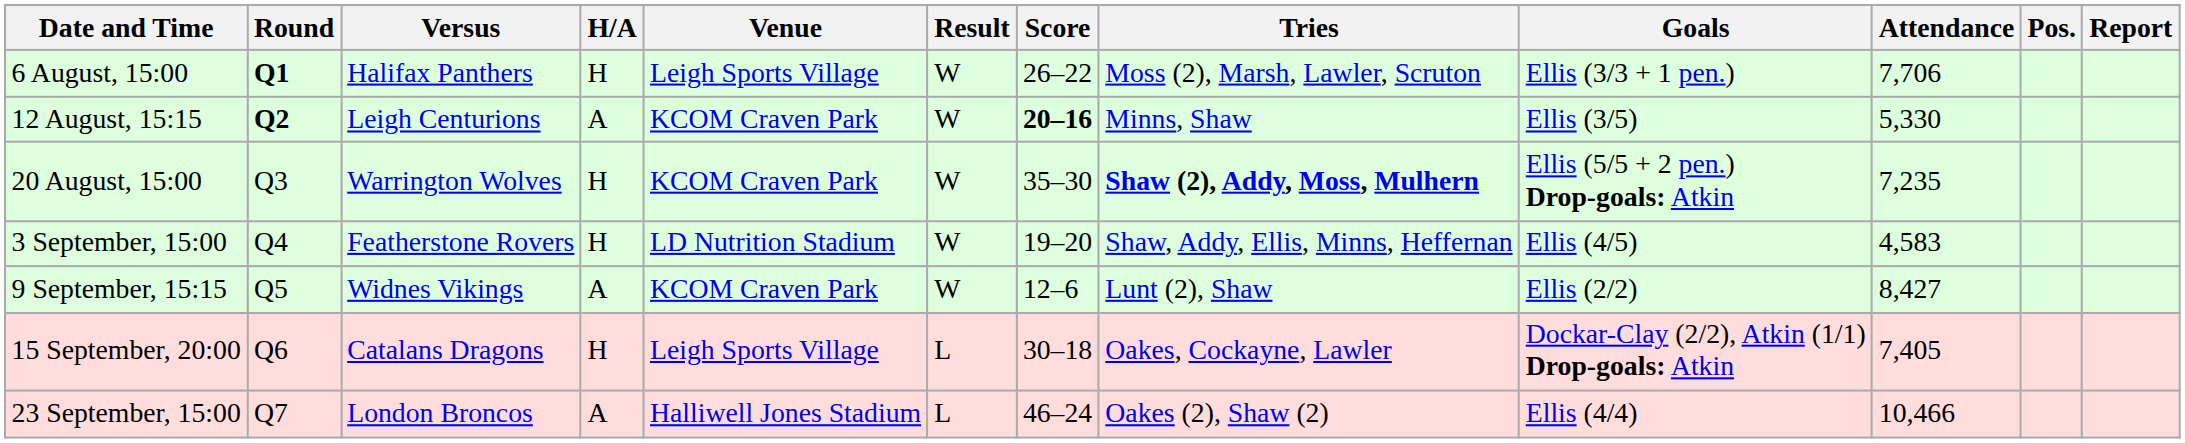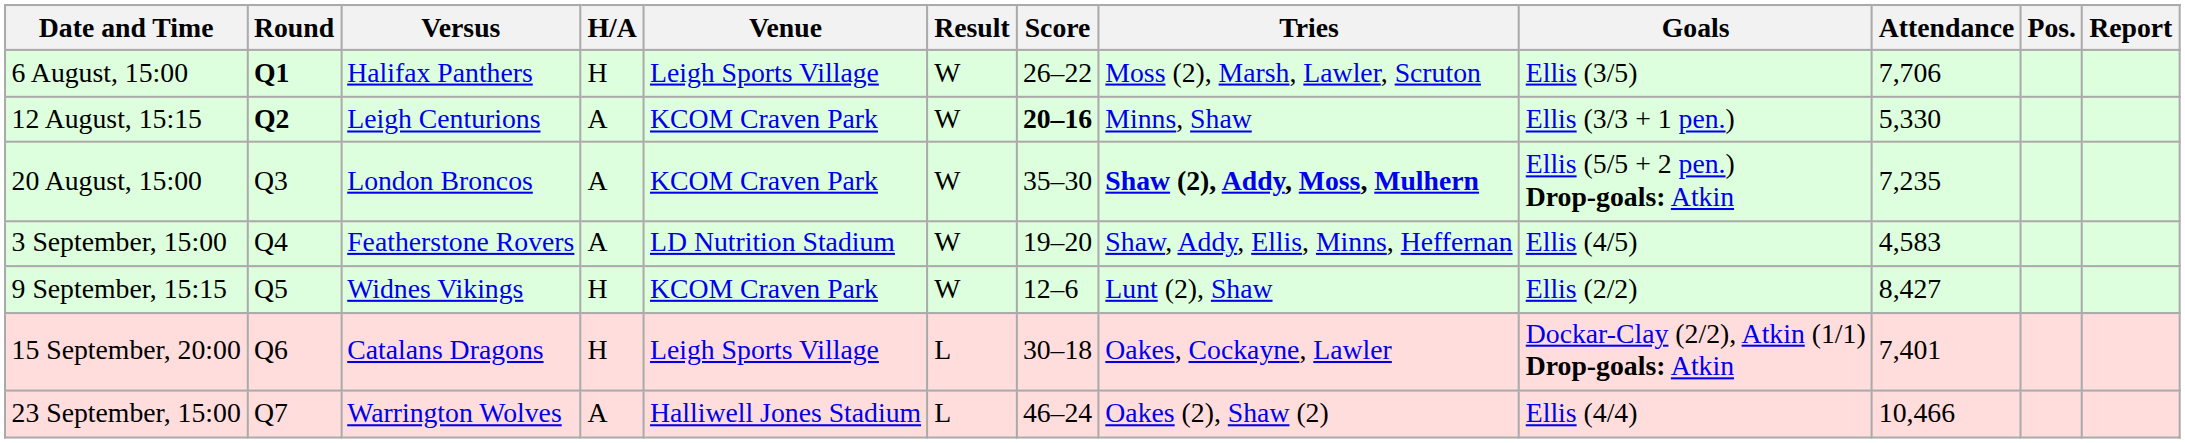(1630, 72) Ellis (3/3 + 1 pen.) -> (1582, 72) Ellis (3/5)
(1582, 118) Ellis (3/5) -> (1630, 118) Ellis (3/3 + 1 pen.)
(454, 180) Warrington Wolves -> (440, 180) London Broncos
(598, 180) H -> (598, 180) A
(598, 242) H -> (598, 242) A
(598, 288) A -> (598, 288) H
(1910, 350) 7,405 -> (1910, 350) 7,401
(440, 412) London Broncos -> (454, 412) Warrington Wolves
